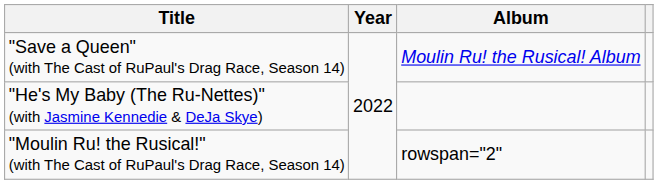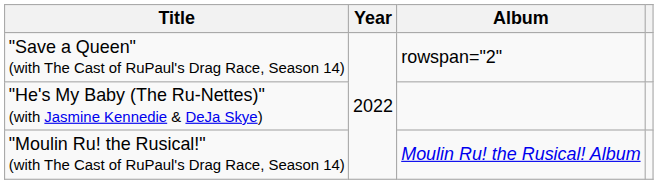(521, 57) Moulin Ru! the Rusical! Album -> (452, 57) rowspan="2"
(452, 154) rowspan="2" -> (521, 154) Moulin Ru! the Rusical! Album
